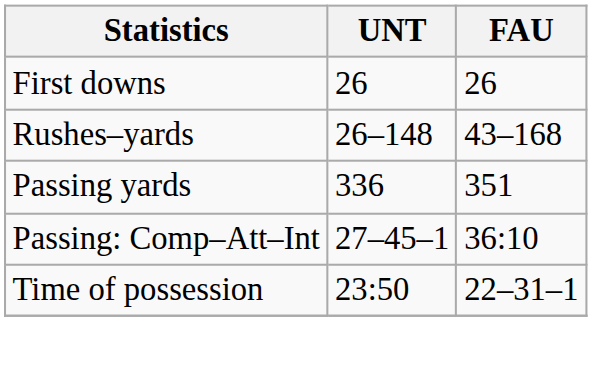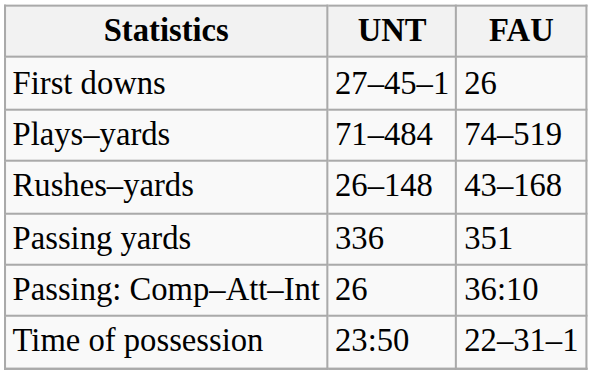(351, 82) 26 -> (392, 82) 27–45–1
+ row: (91, 134)
(392, 238) 27–45–1 -> (351, 289) 26
